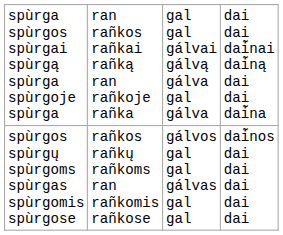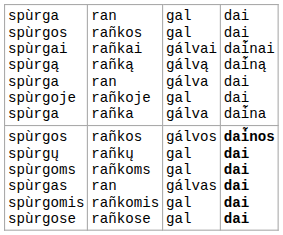(249, 178) normal -> (249, 178) bold
